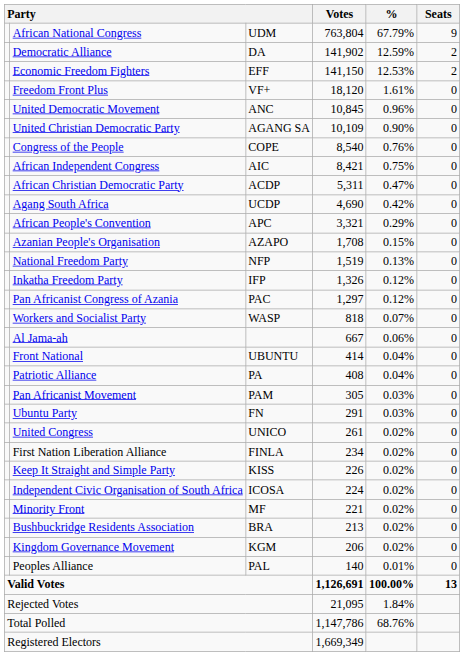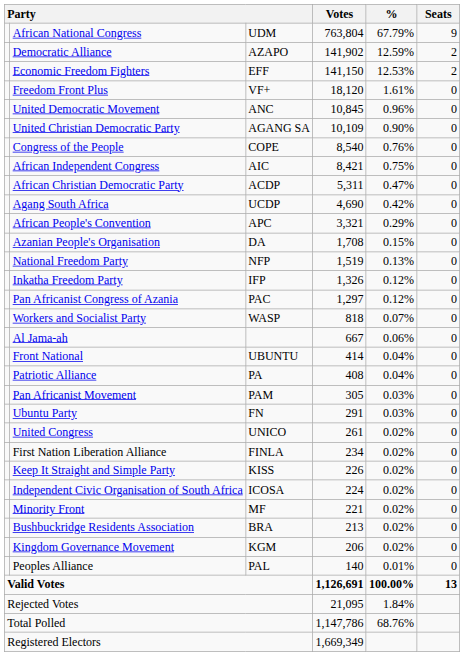(257, 52) DA -> (268, 52) AZAPO
(268, 242) AZAPO -> (257, 242) DA
